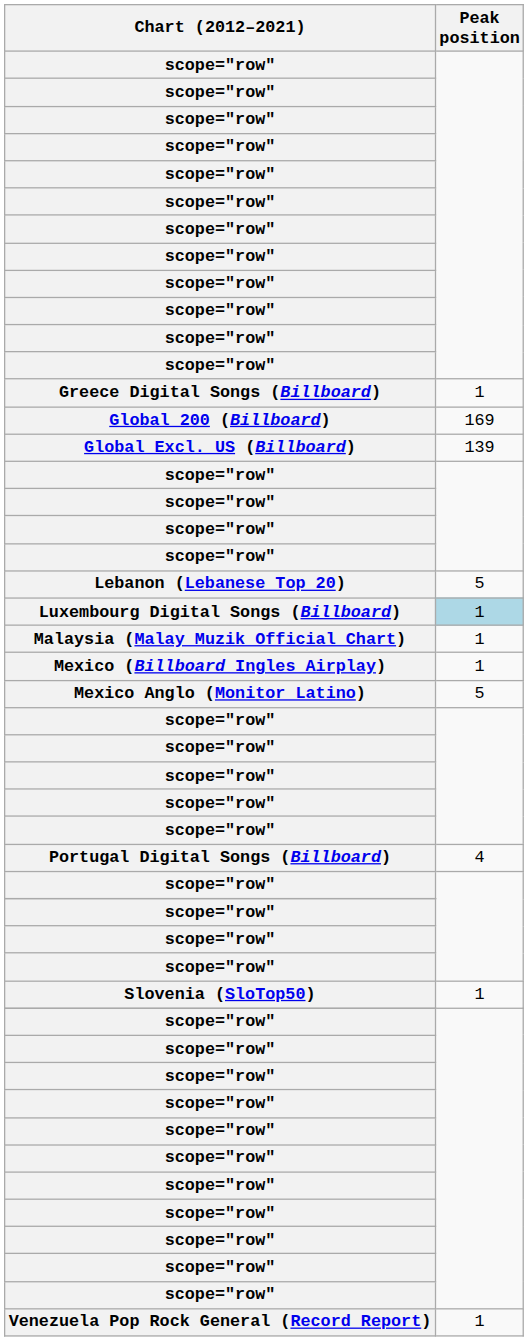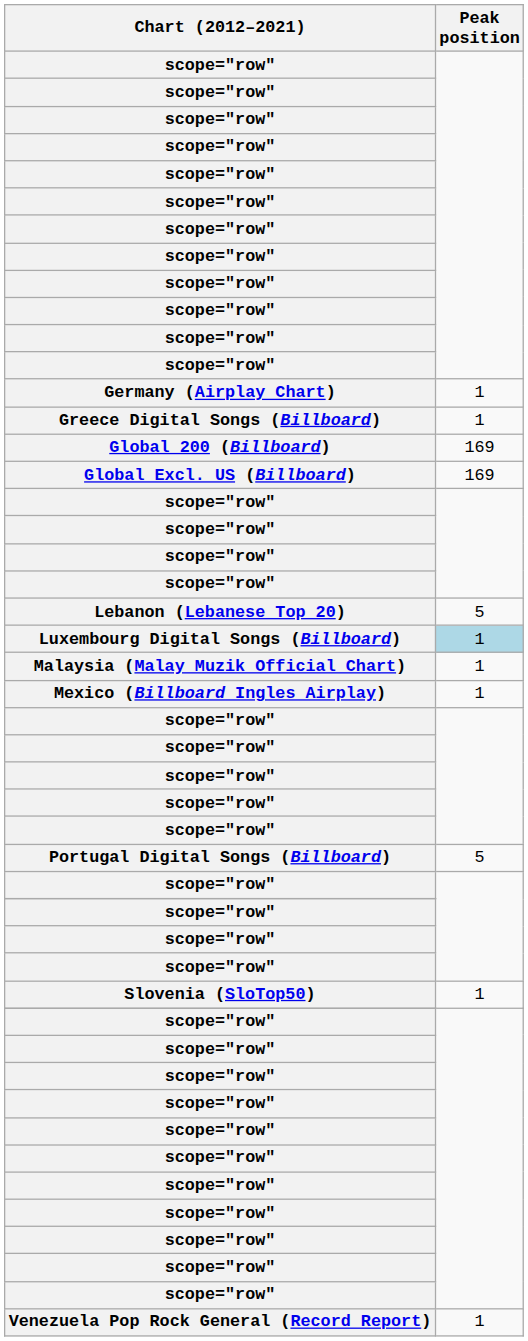+ row: (220, 393)
(480, 448) 139 -> (480, 475) 169
- row: (220, 694)
(480, 858) 4 -> (480, 858) 5
